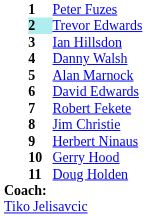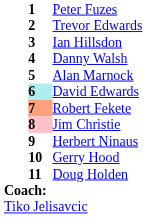(32, 25) paleturquoise background -> (32, 25) no background
(32, 91) no background -> (32, 91) paleturquoise background
(32, 108) no background -> (32, 108) lightsalmon background
(32, 124) no background -> (32, 124) pink background
